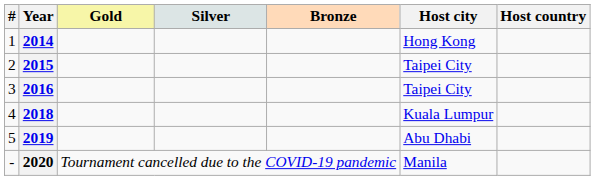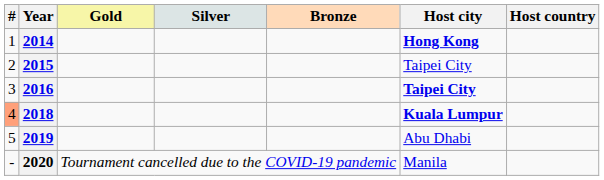(439, 41) normal -> (441, 41) bold
(437, 89) normal -> (439, 89) bold
(12, 114) no background -> (12, 114) lightsalmon background
(448, 114) normal -> (453, 114) bold
